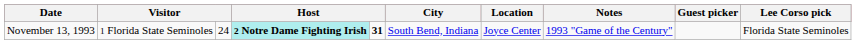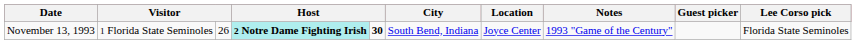(223, 30) 24 -> (223, 30) 26
(377, 30) 31 -> (377, 30) 30
